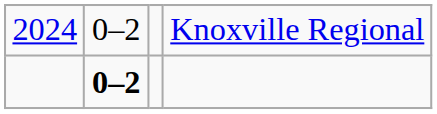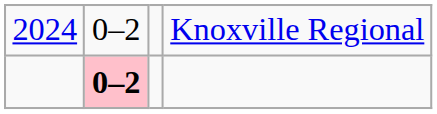(116, 81) no background -> (116, 81) pink background
